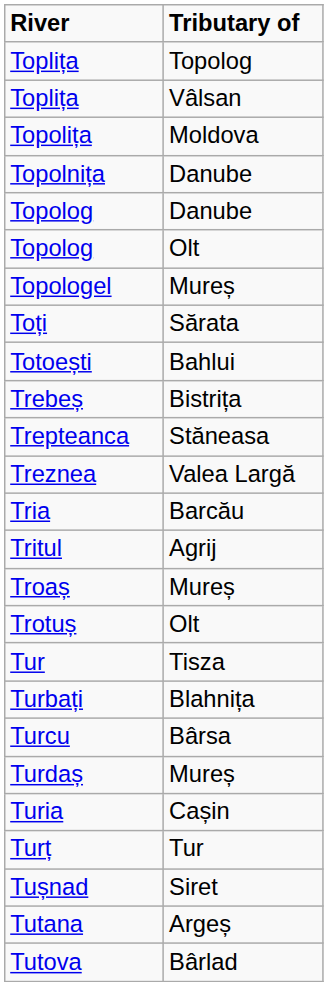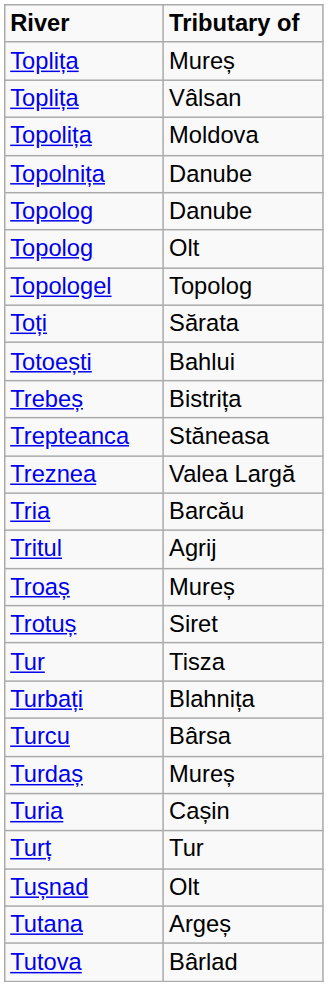(211, 60) Topolog -> (202, 60) Mureș
(202, 286) Mureș -> (211, 286) Topolog
(184, 624) Olt -> (193, 624) Siret
(193, 887) Siret -> (184, 887) Olt
